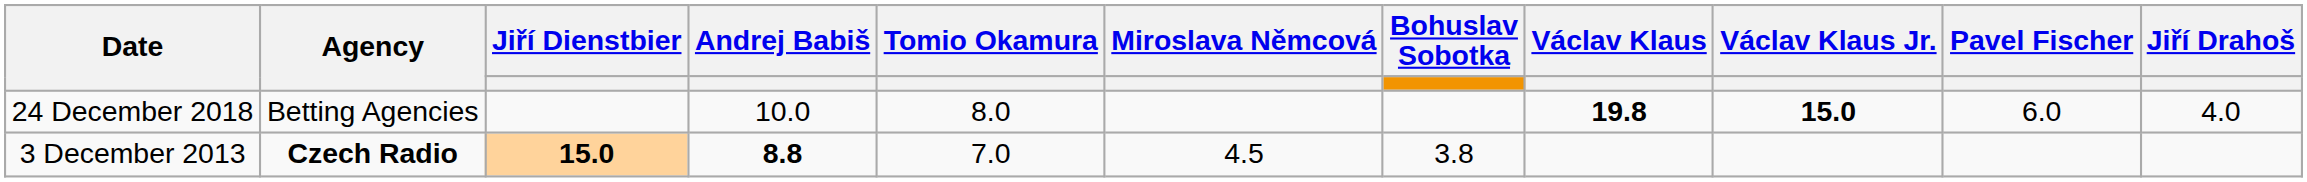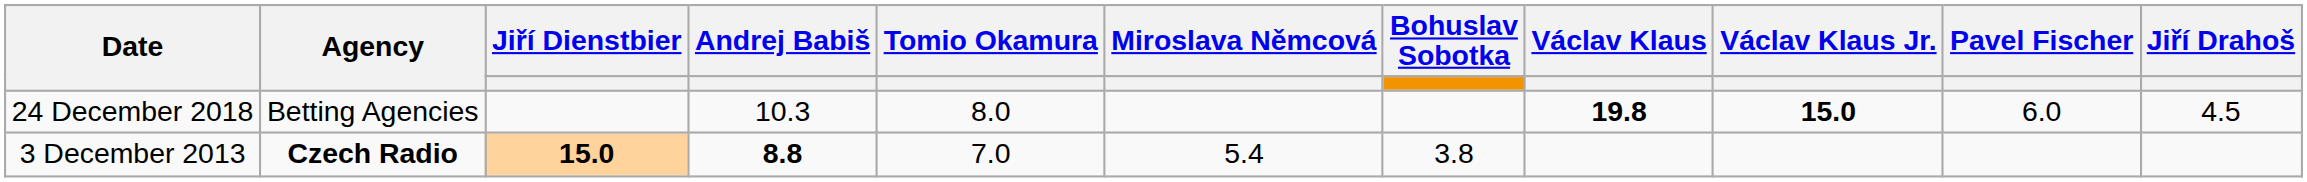(783, 110) 10.0 -> (783, 110) 10.3
(2221, 110) 4.0 -> (2221, 110) 4.5
(1244, 153) 4.5 -> (1244, 153) 5.4
